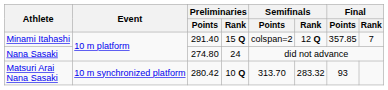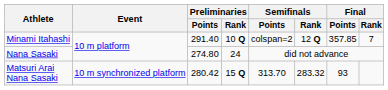(235, 40) 15 Q -> (235, 40) 10 Q
(235, 73) 10 Q -> (235, 73) 15 Q
